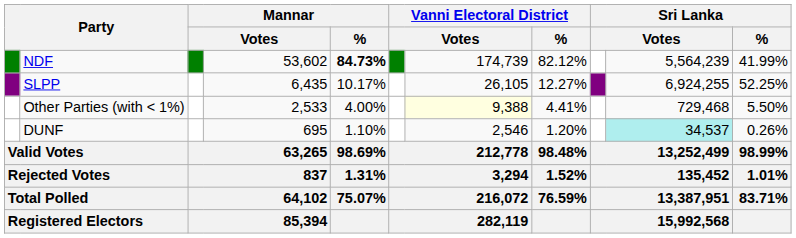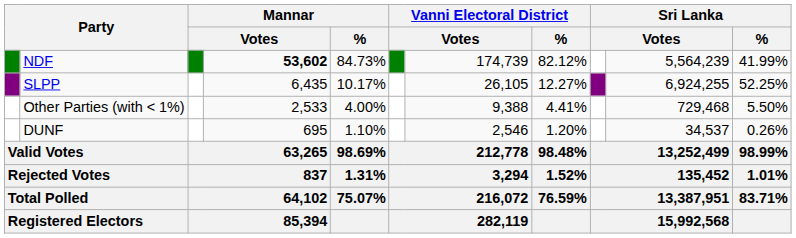(305, 61) normal -> (305, 61) bold
(361, 61) bold -> (361, 61) normal
(510, 107) lightyellow background -> (510, 107) no background
(707, 130) paleturquoise background -> (707, 130) no background
